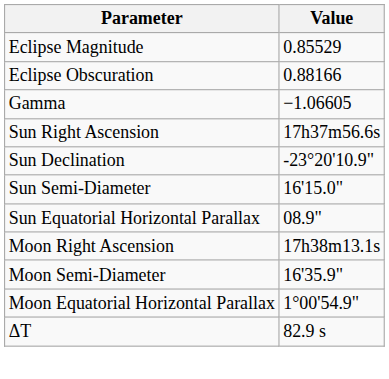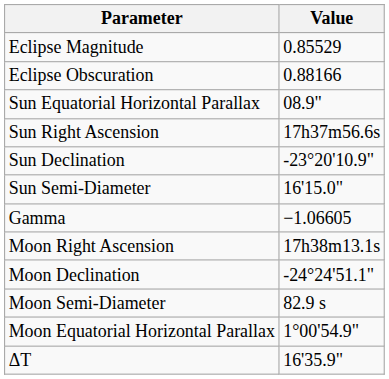rows swapped: (37, 103) <-> (134, 217)
+ row: (74, 274)
(313, 274) 16'35.9" -> (305, 302) 82.9 s
(305, 331) 82.9 s -> (313, 359) 16'35.9"
